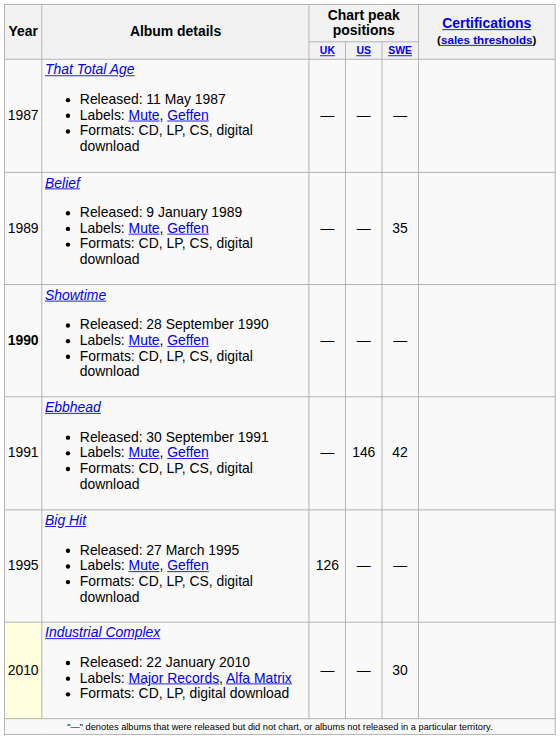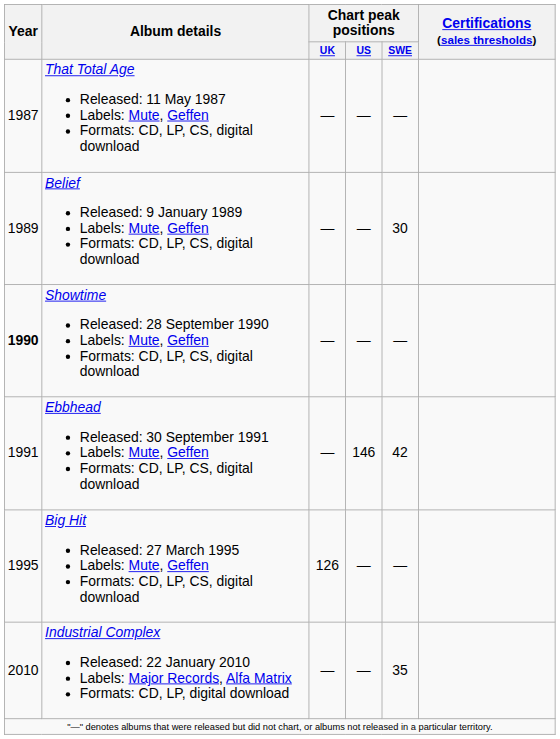(400, 228) 35 -> (400, 228) 30
(23, 670) lightyellow background -> (23, 670) no background
(400, 670) 30 -> (400, 670) 35
